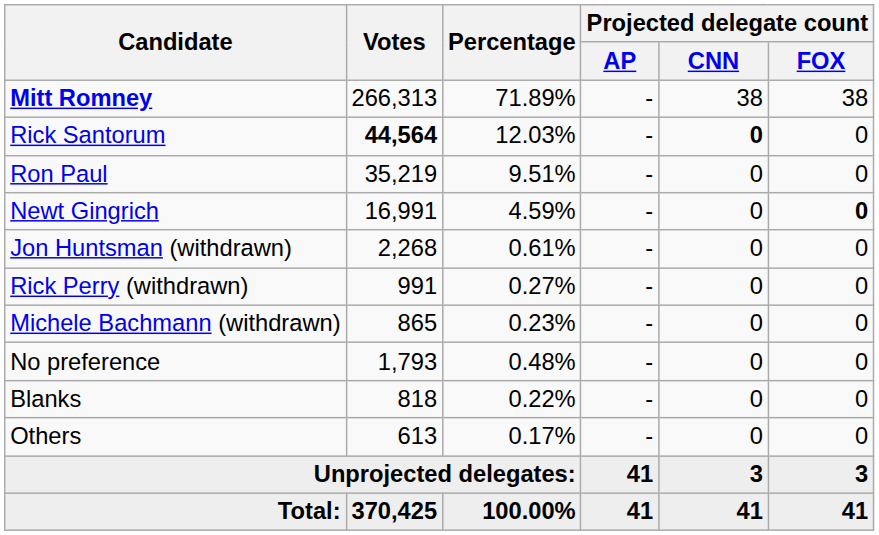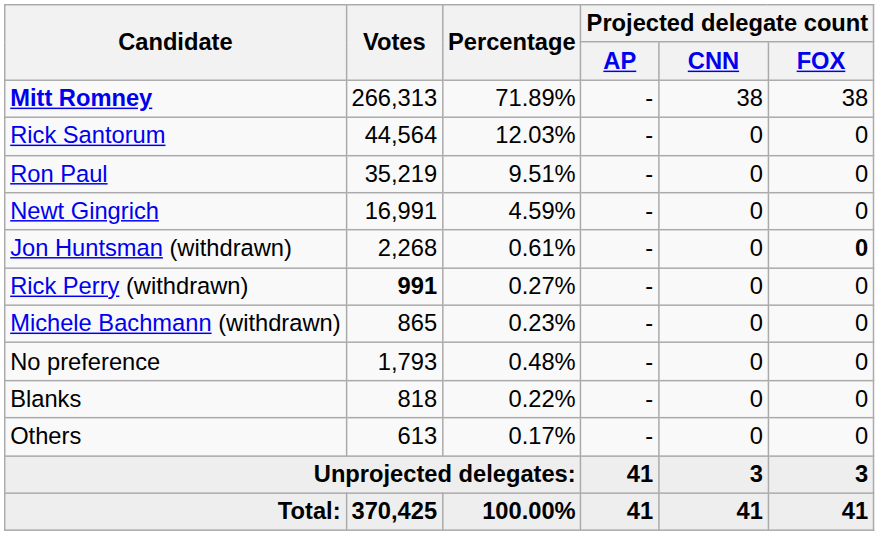(401, 135) bold -> (401, 135) normal
(756, 135) bold -> (756, 135) normal
(862, 211) bold -> (862, 211) normal
(862, 248) normal -> (862, 248) bold
(417, 286) normal -> (417, 286) bold
